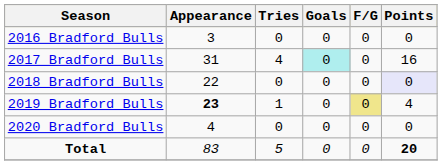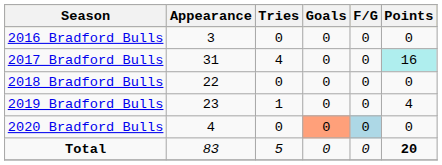(326, 60) paleturquoise background -> (326, 60) no background
(409, 60) no background -> (409, 60) paleturquoise background
(409, 82) lavender background -> (409, 82) no background
(211, 105) bold -> (211, 105) normal
(366, 105) khaki background -> (366, 105) no background
(326, 127) no background -> (326, 127) lightsalmon background
(366, 127) no background -> (366, 127) lightblue background
